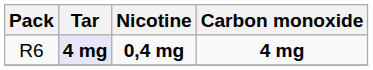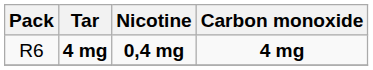(85, 50) lavender background -> (85, 50) no background
